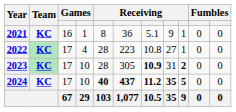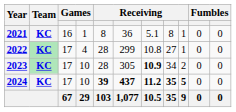(171, 33) 9 -> (171, 33) 8
(127, 49) 223 -> (127, 49) 299
(171, 66) 31 -> (171, 66) 34
(184, 66) bold -> (184, 66) normal
(103, 82) 40 -> (103, 82) 39
